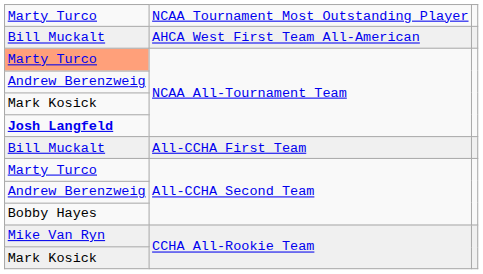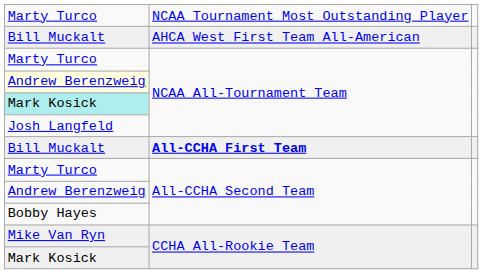(52, 60) lightsalmon background -> (52, 60) no background
(77, 82) no background -> (77, 82) lightyellow background
(52, 104) no background -> (52, 104) paleturquoise background
(60, 126) bold -> (60, 126) normal
(229, 148) normal -> (229, 148) bold
